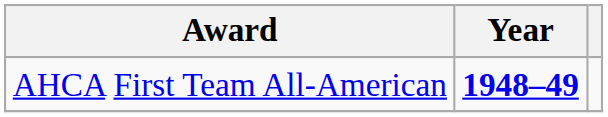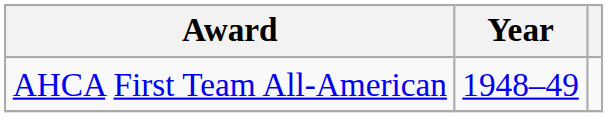(521, 83) bold -> (521, 83) normal
